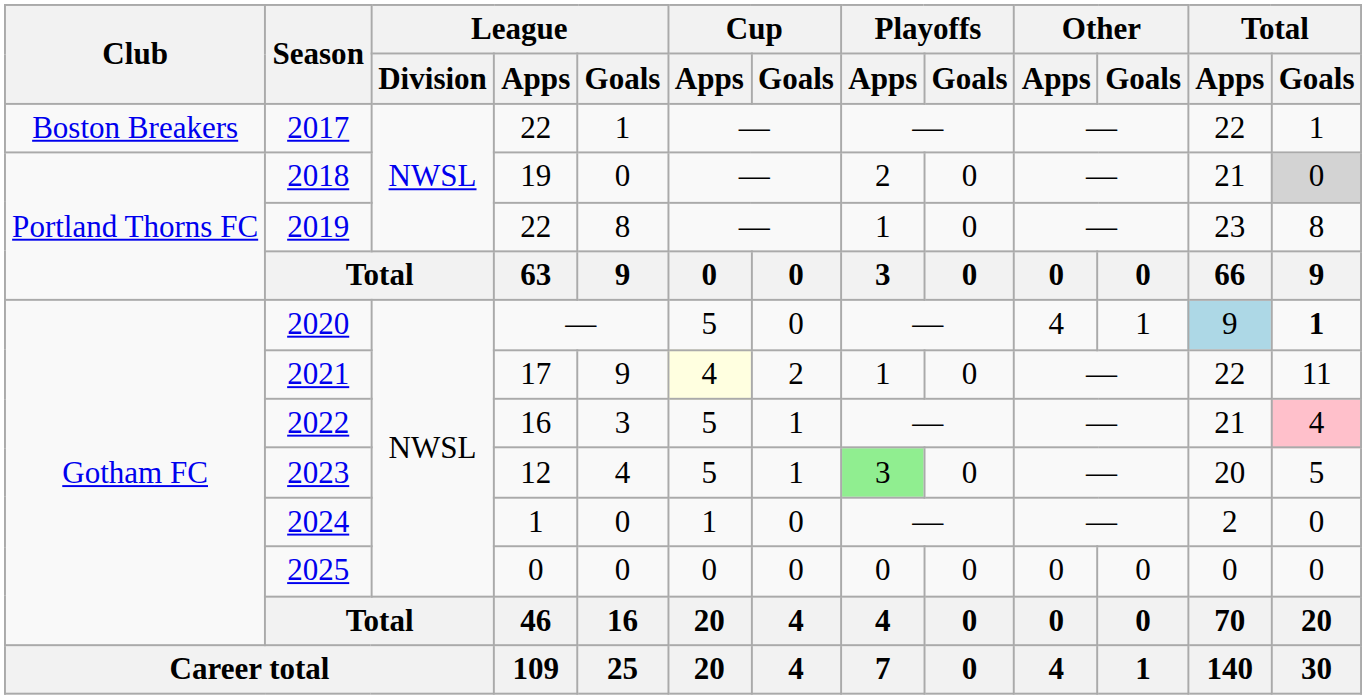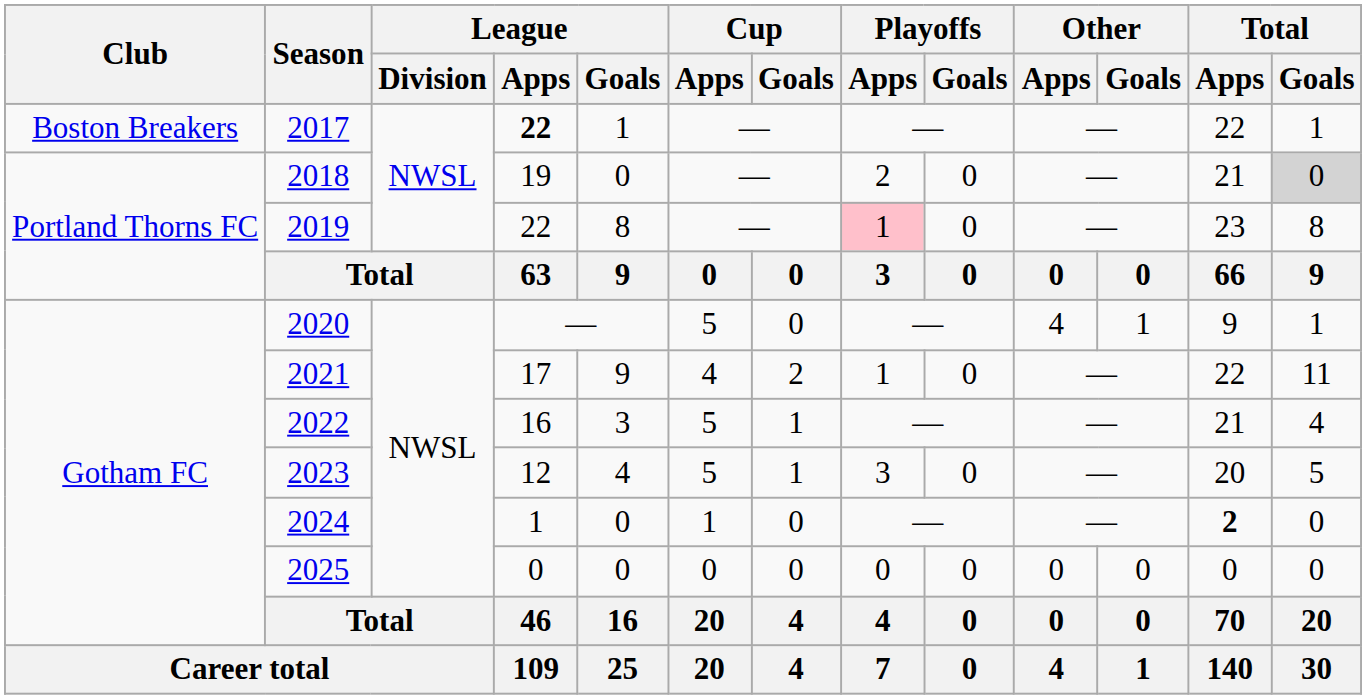(536, 127) normal -> (536, 127) bold
(883, 226) no background -> (883, 226) pink background
(1230, 324) lightblue background -> (1230, 324) no background
(1317, 324) bold -> (1317, 324) normal
(709, 373) lightyellow background -> (709, 373) no background
(1317, 422) pink background -> (1317, 422) no background
(883, 472) lightgreen background -> (883, 472) no background
(1230, 521) normal -> (1230, 521) bold
